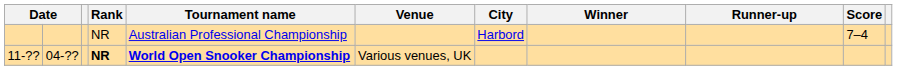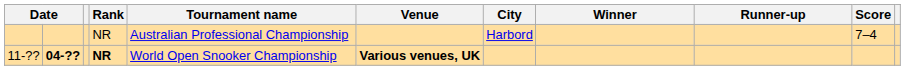(62, 55) normal -> (63, 55) bold
(239, 55) bold -> (233, 55) normal
(415, 55) normal -> (420, 55) bold
